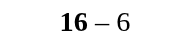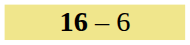(95, 21) no background -> (95, 21) khaki background
